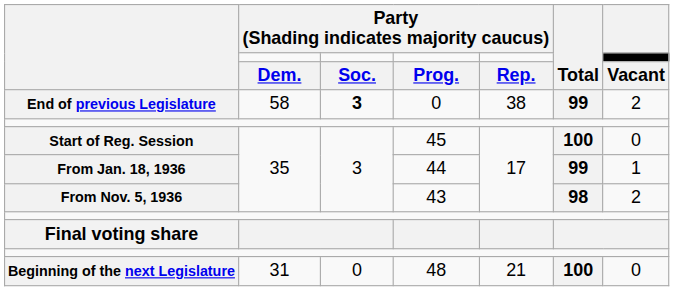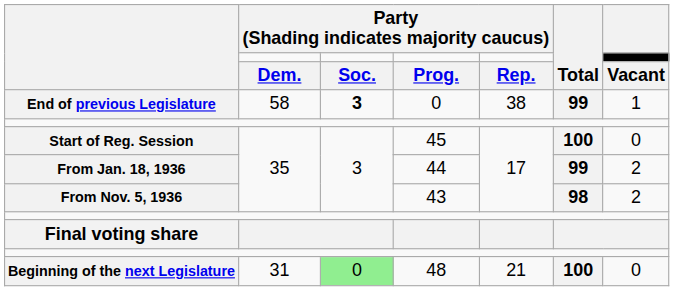(636, 103) 2 -> (636, 103) 1
(636, 169) 1 -> (636, 169) 2
(357, 270) no background -> (357, 270) lightgreen background
